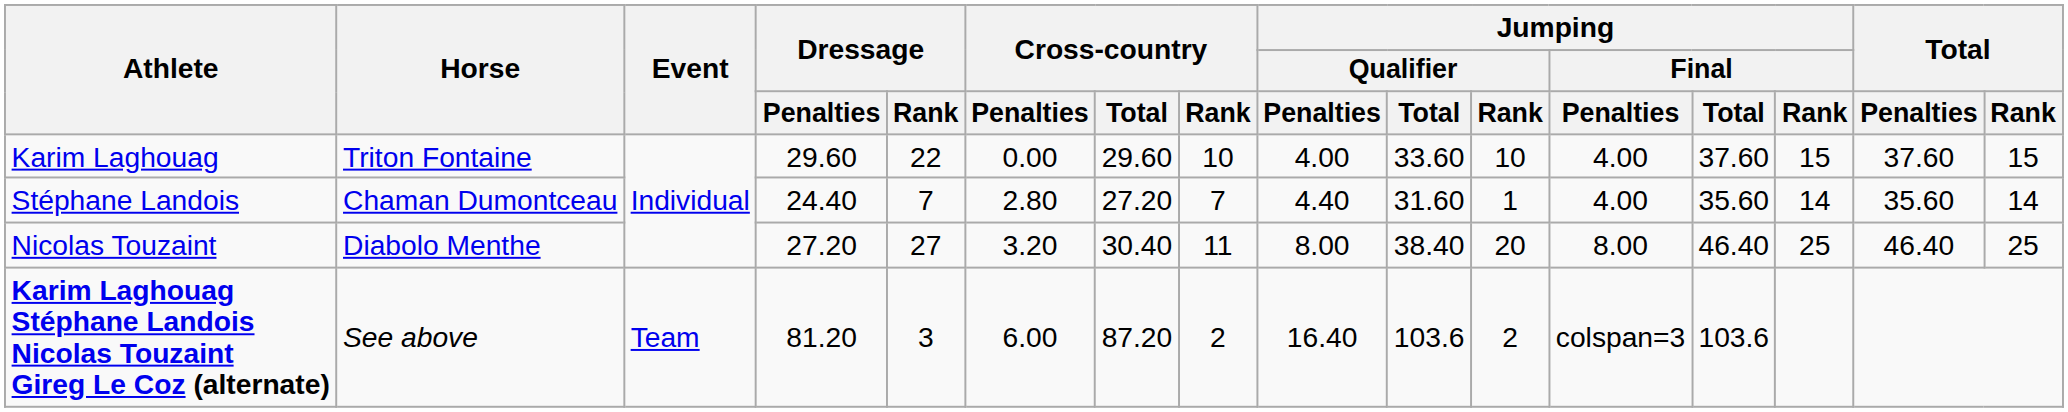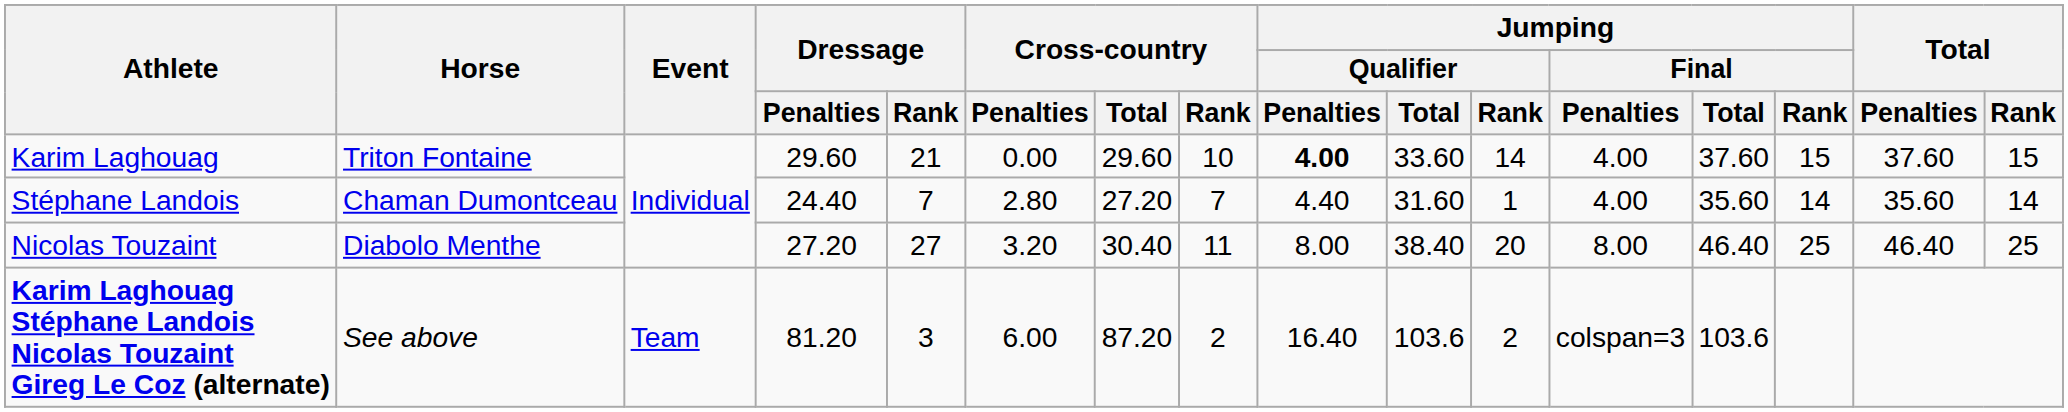(926, 156) 22 -> (926, 156) 21
(1322, 156) normal -> (1322, 156) bold
(1510, 156) 10 -> (1510, 156) 14
